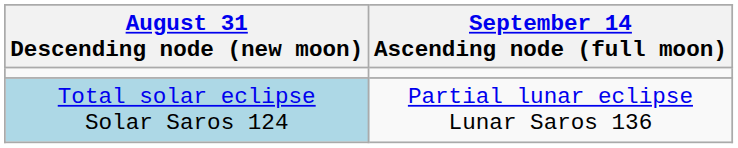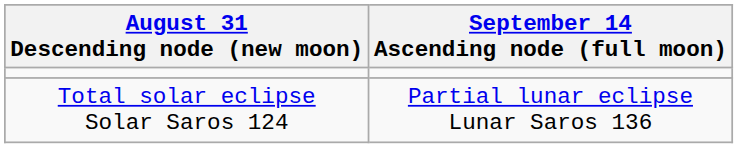(187, 110) lightblue background -> (187, 110) no background
